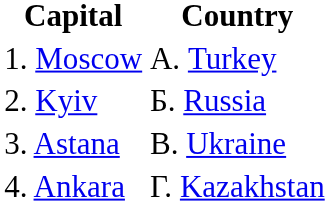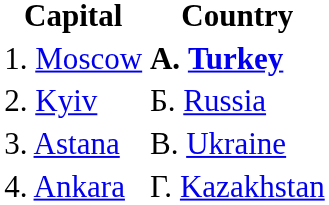(213, 58) normal -> (217, 58) bold
